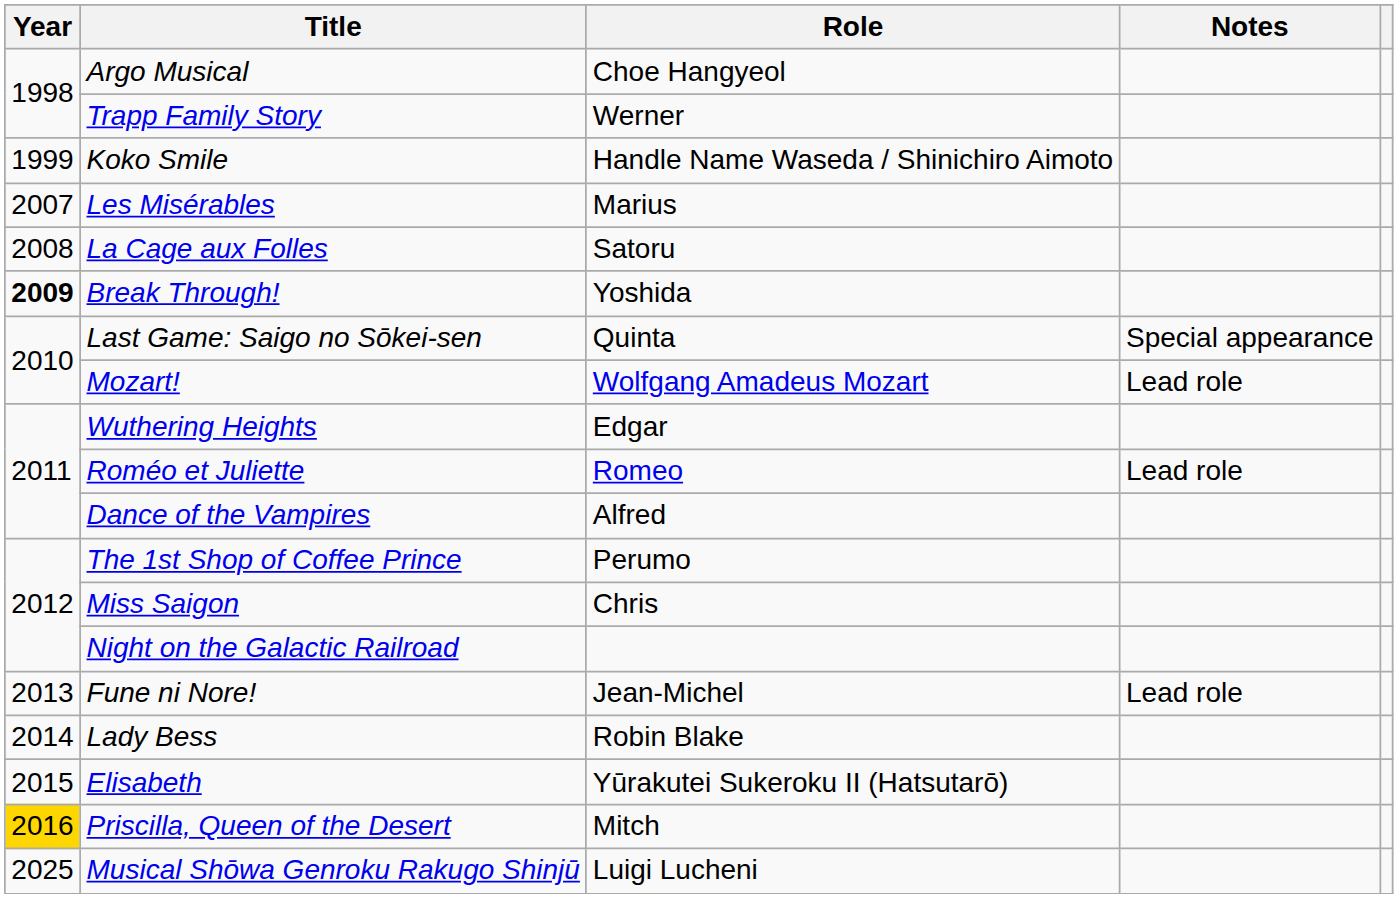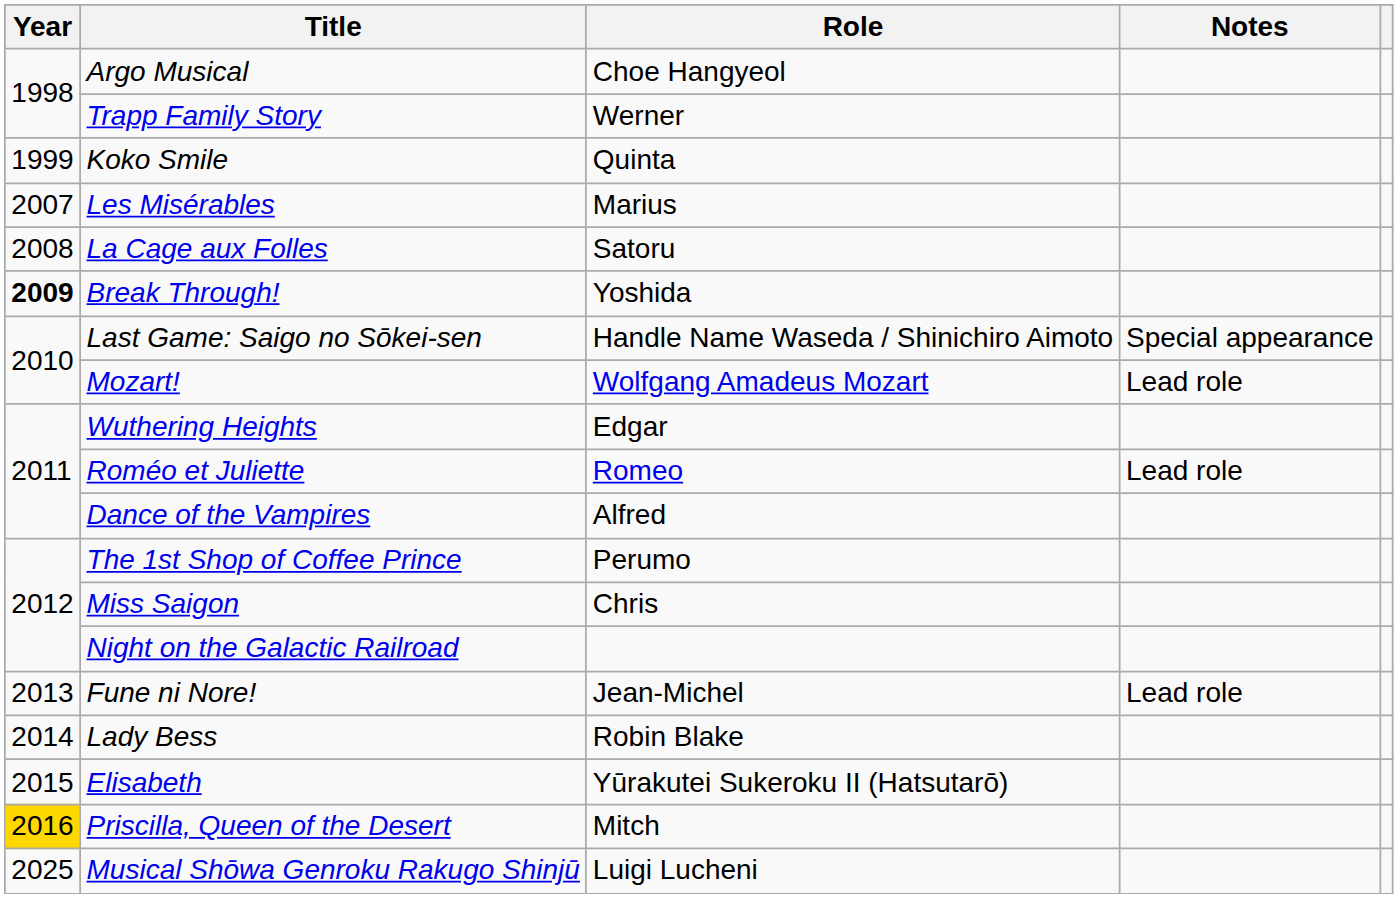(853, 159) Handle Name Waseda / Shinichiro Aimoto -> (634, 159) Quinta
(634, 337) Quinta -> (853, 337) Handle Name Waseda / Shinichiro Aimoto
